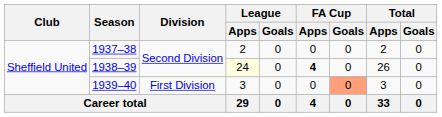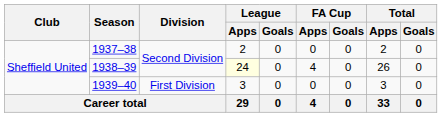(313, 67) bold -> (313, 67) normal
(348, 85) lightsalmon background -> (348, 85) no background
